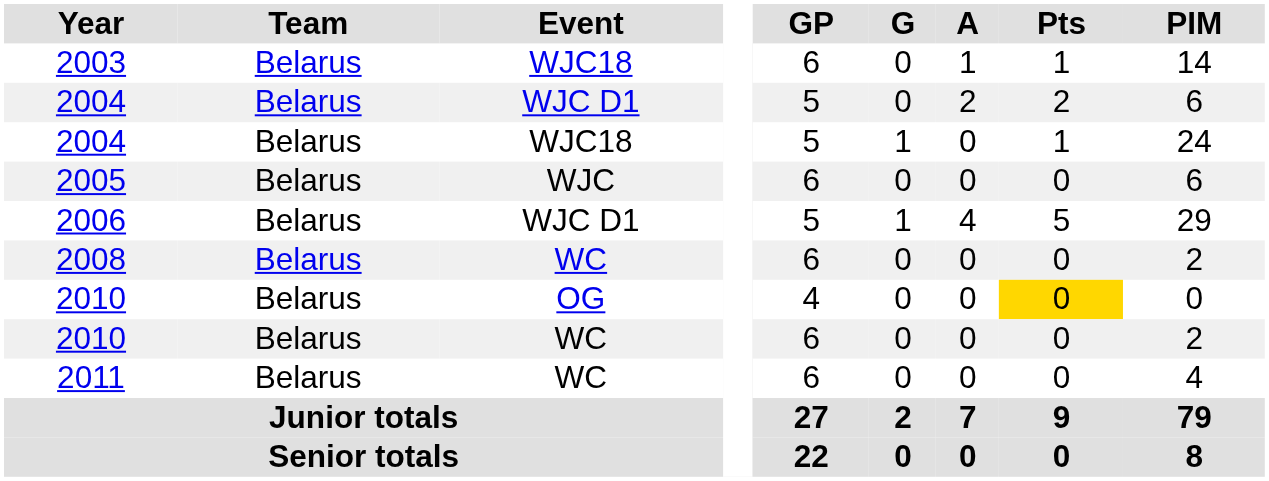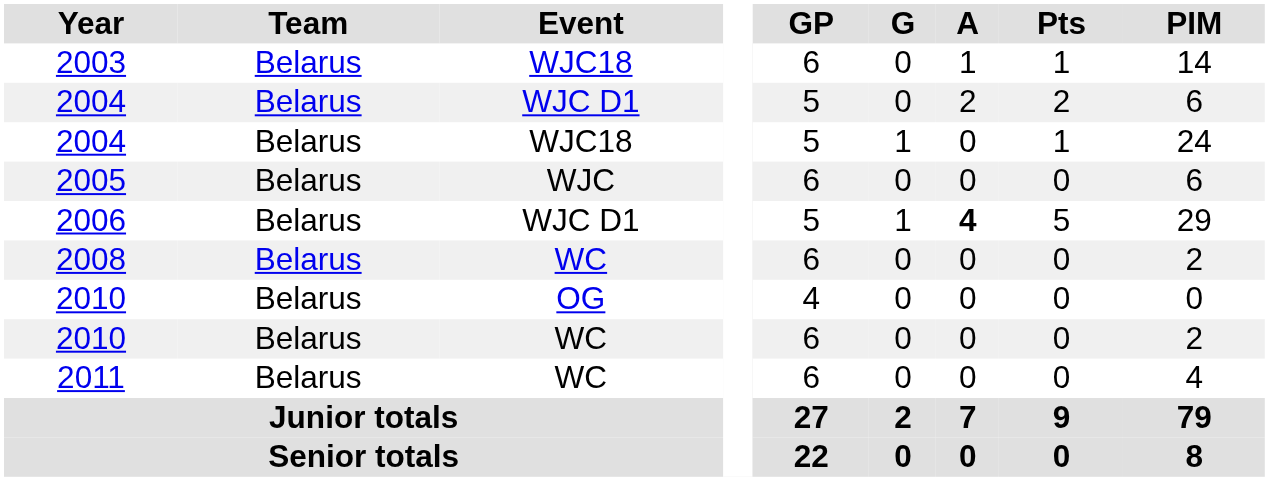(968, 220) normal -> (968, 220) bold
(1061, 299) gold background -> (1061, 299) no background
